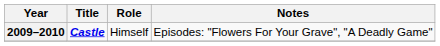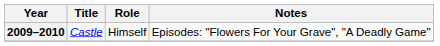(87, 31) bold -> (86, 31) normal
